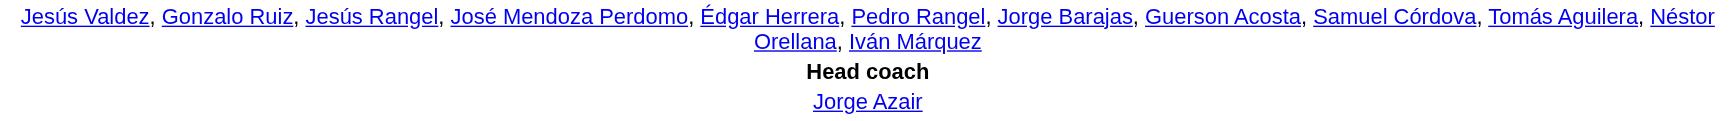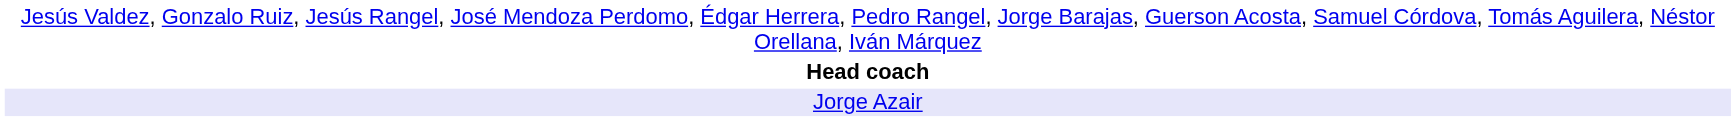(868, 102) no background -> (868, 102) lavender background
